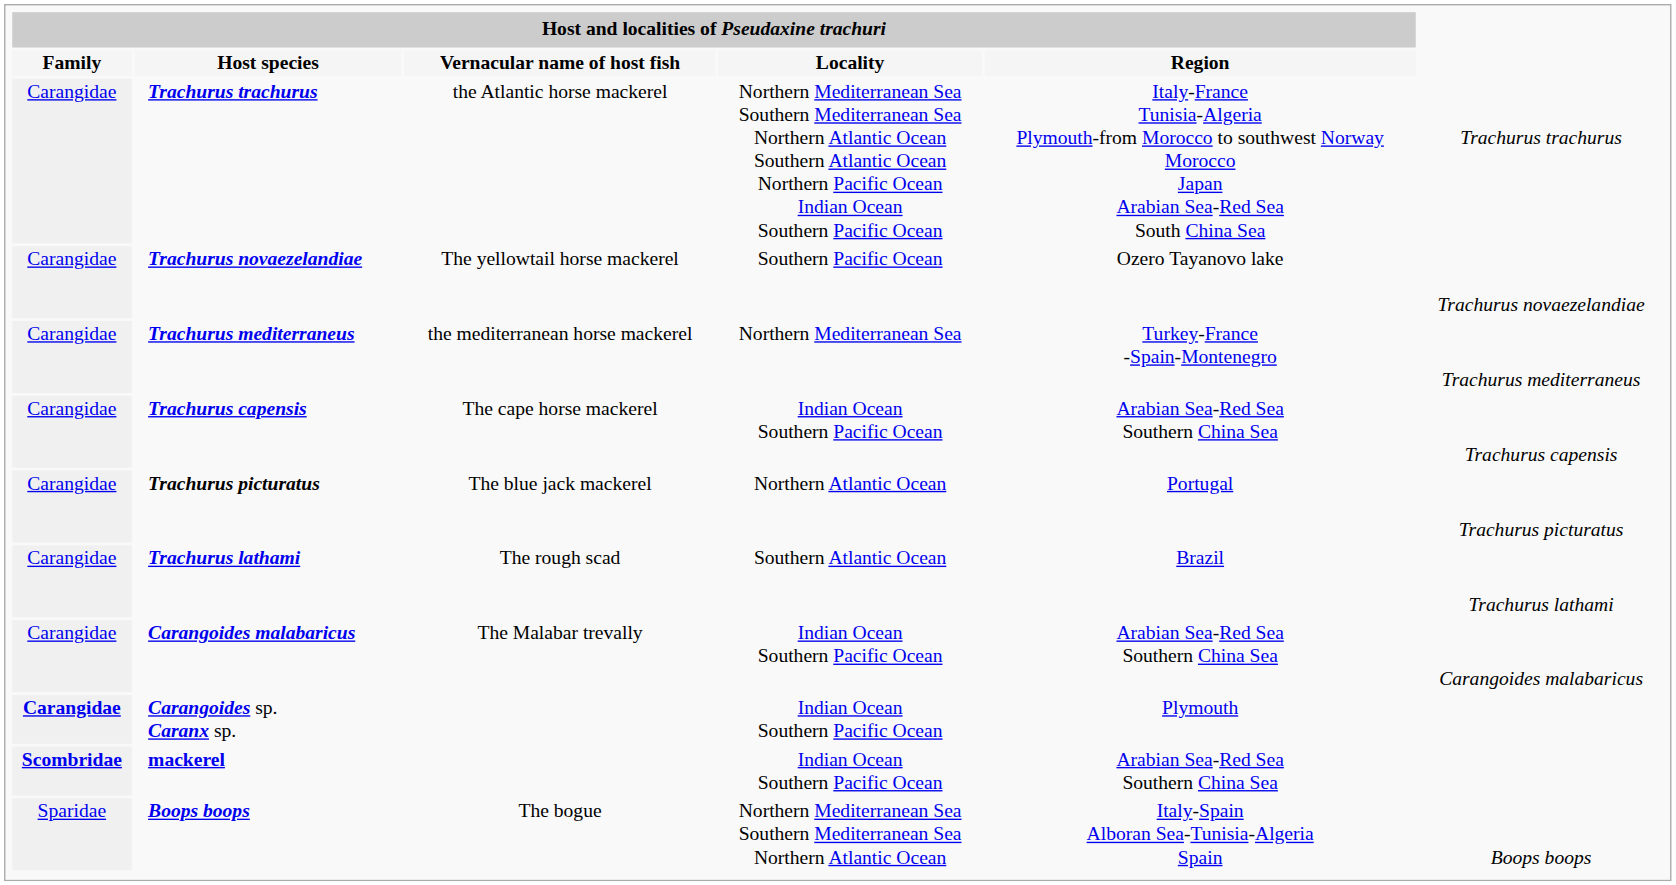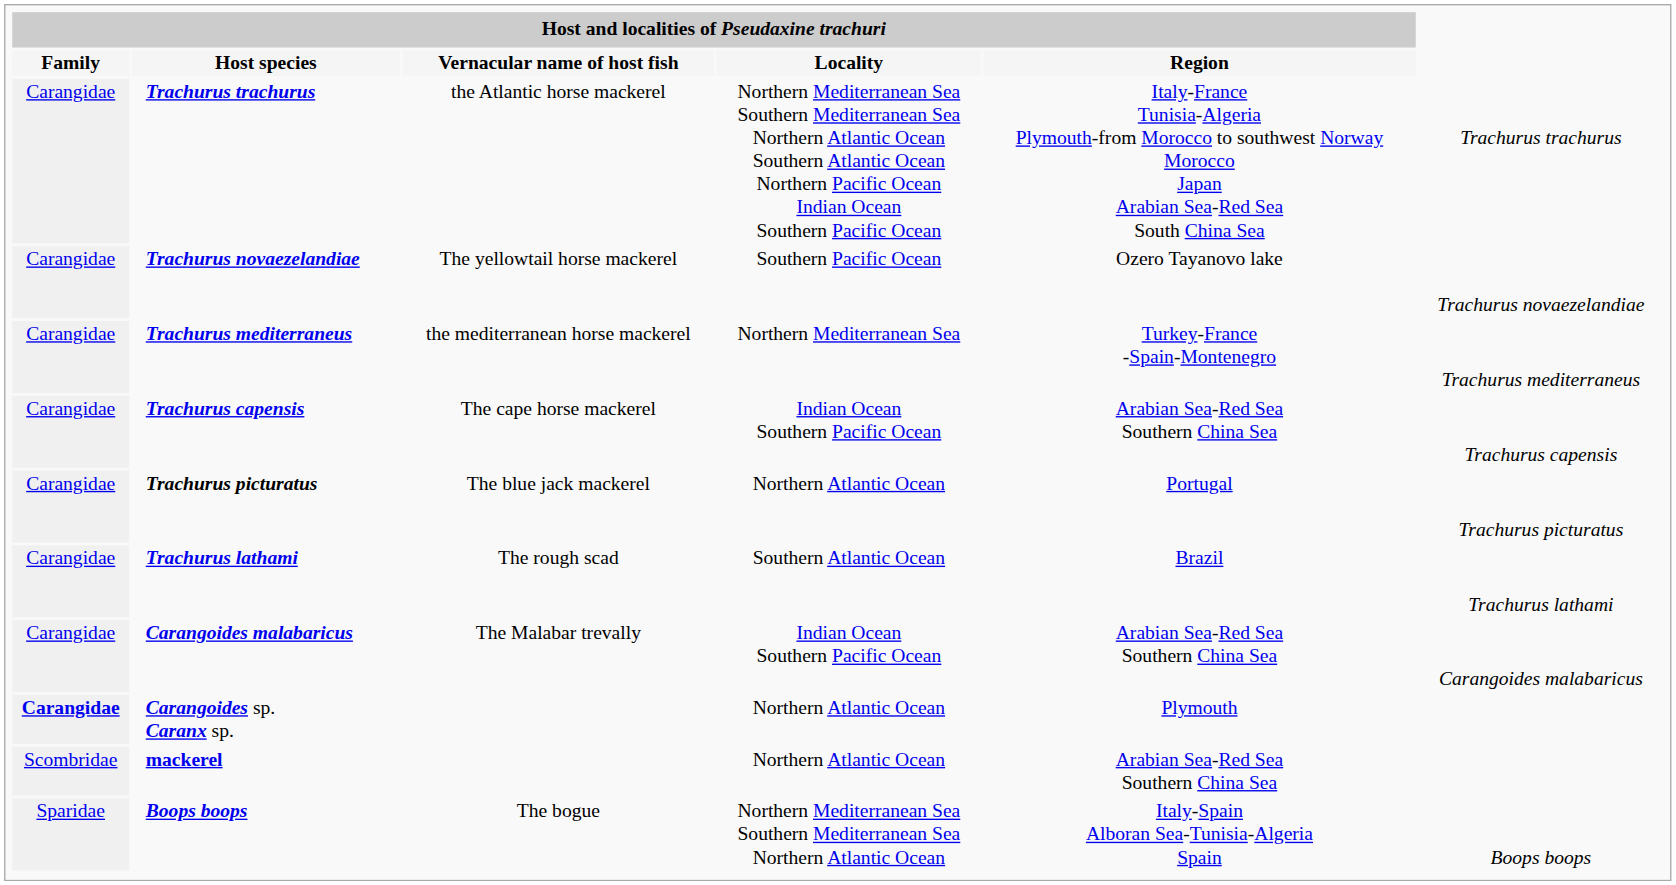(850, 718) Indian Ocean Southern Pacific Ocean -> (849, 707) Northern Atlantic Ocean
(72, 759) bold -> (71, 759) normal
(850, 770) Indian Ocean Southern Pacific Ocean -> (849, 759) Northern Atlantic Ocean
